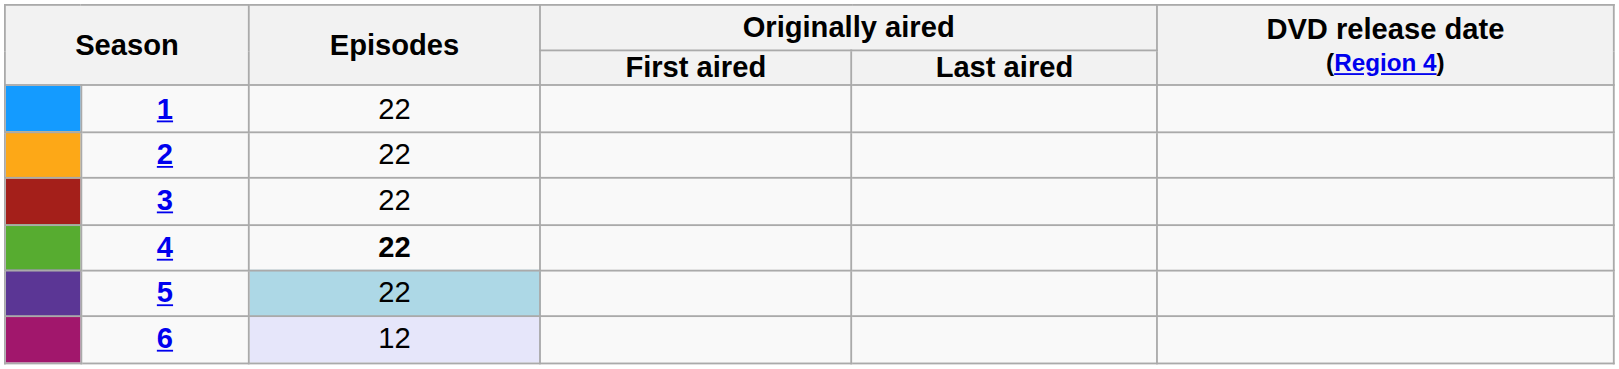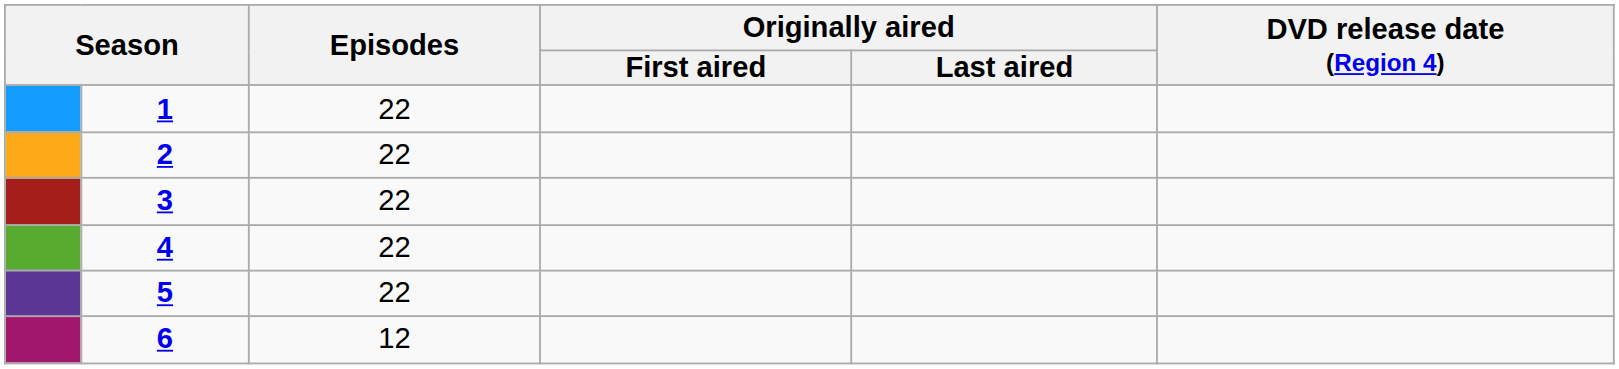(394, 246) bold -> (394, 246) normal
(394, 293) lightblue background -> (394, 293) no background
(394, 339) lavender background -> (394, 339) no background
